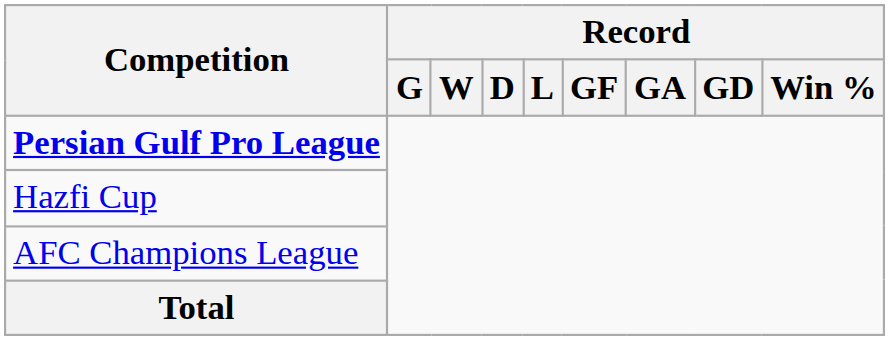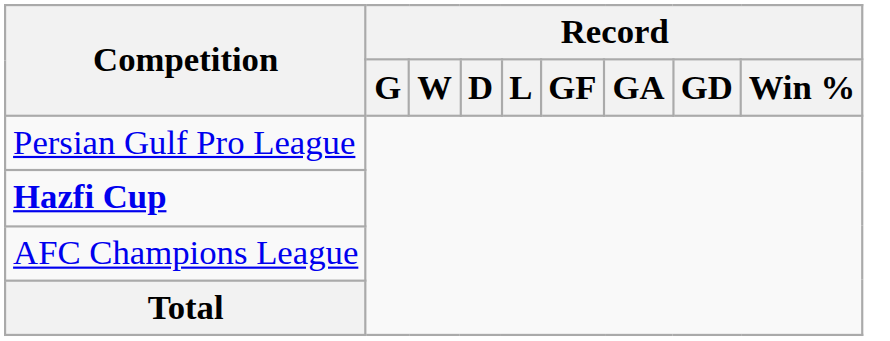(196, 142) bold -> (184, 142) normal
(85, 197) normal -> (90, 197) bold
